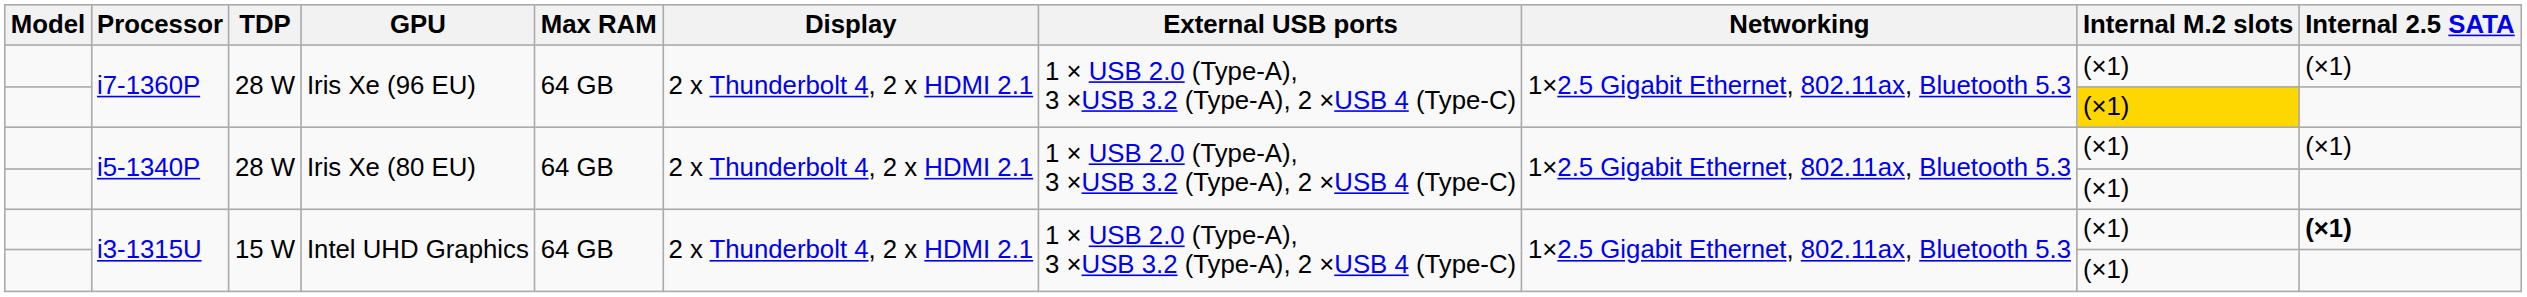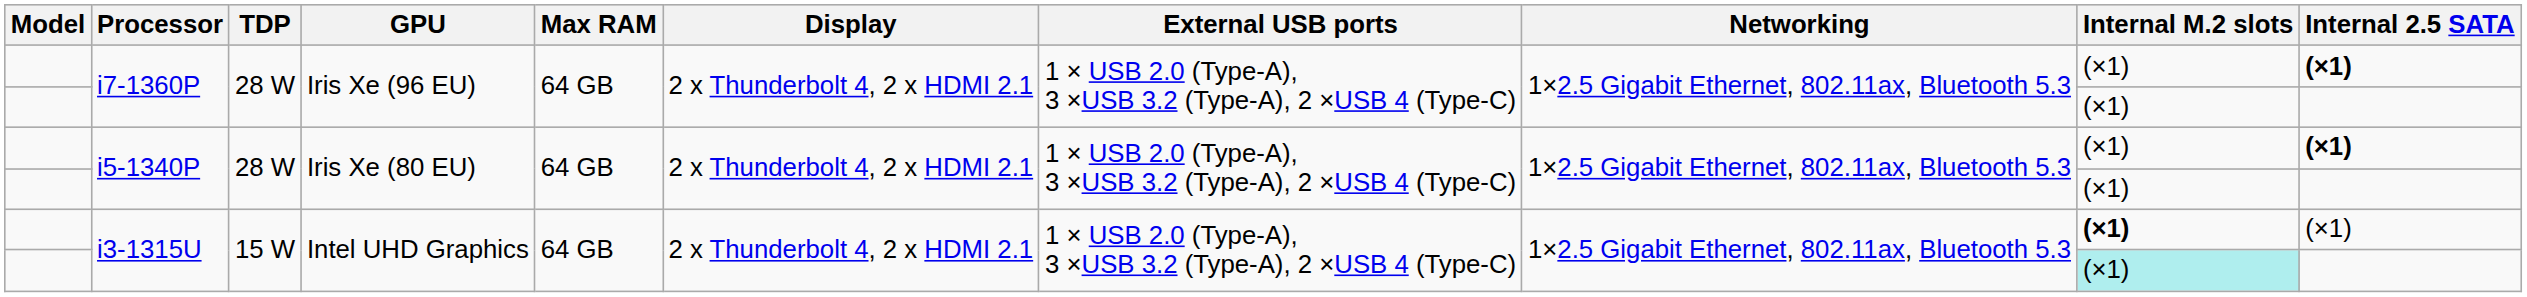(2328, 65) normal -> (2328, 65) bold
(2106, 106) gold background -> (2106, 106) no background
(2328, 147) normal -> (2328, 147) bold
(2106, 229) normal -> (2106, 229) bold
(2328, 229) bold -> (2328, 229) normal
(2106, 270) no background -> (2106, 270) paleturquoise background
